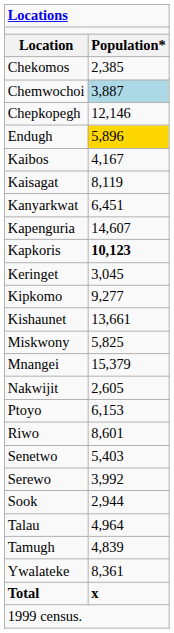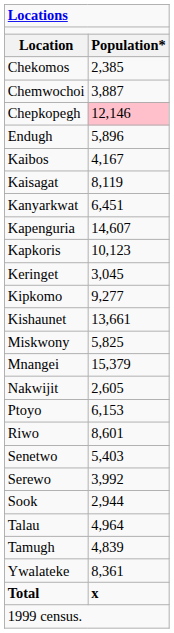(107, 91) lightblue background -> (107, 91) no background
(111, 113) no background -> (111, 113) pink background
(107, 136) gold background -> (107, 136) no background
(111, 250) bold -> (111, 250) normal
